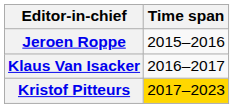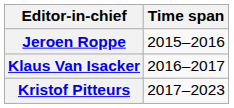(186, 90) gold background -> (186, 90) no background
